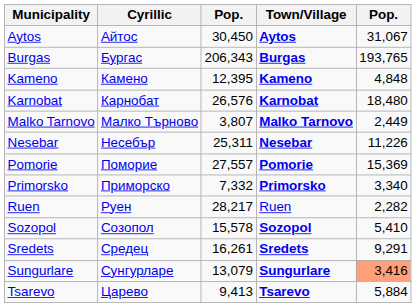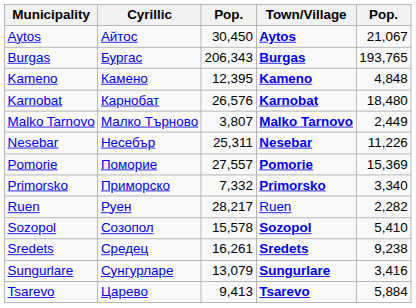(387, 36) 31,067 -> (387, 36) 21,067
(391, 249) 9,291 -> (391, 249) 9,238
(391, 270) lightsalmon background -> (391, 270) no background
